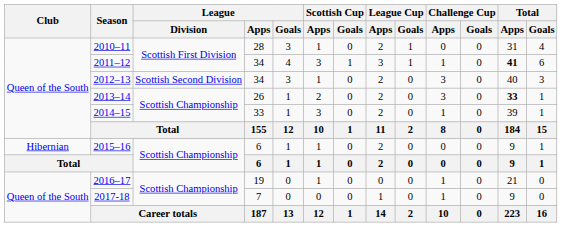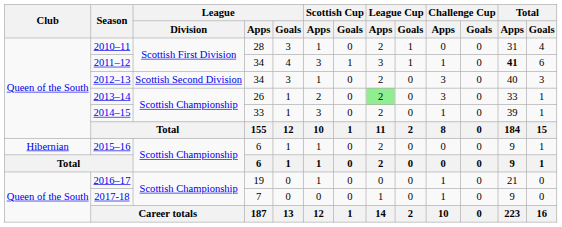(381, 96) no background -> (381, 96) lightgreen background
(512, 96) bold -> (512, 96) normal
